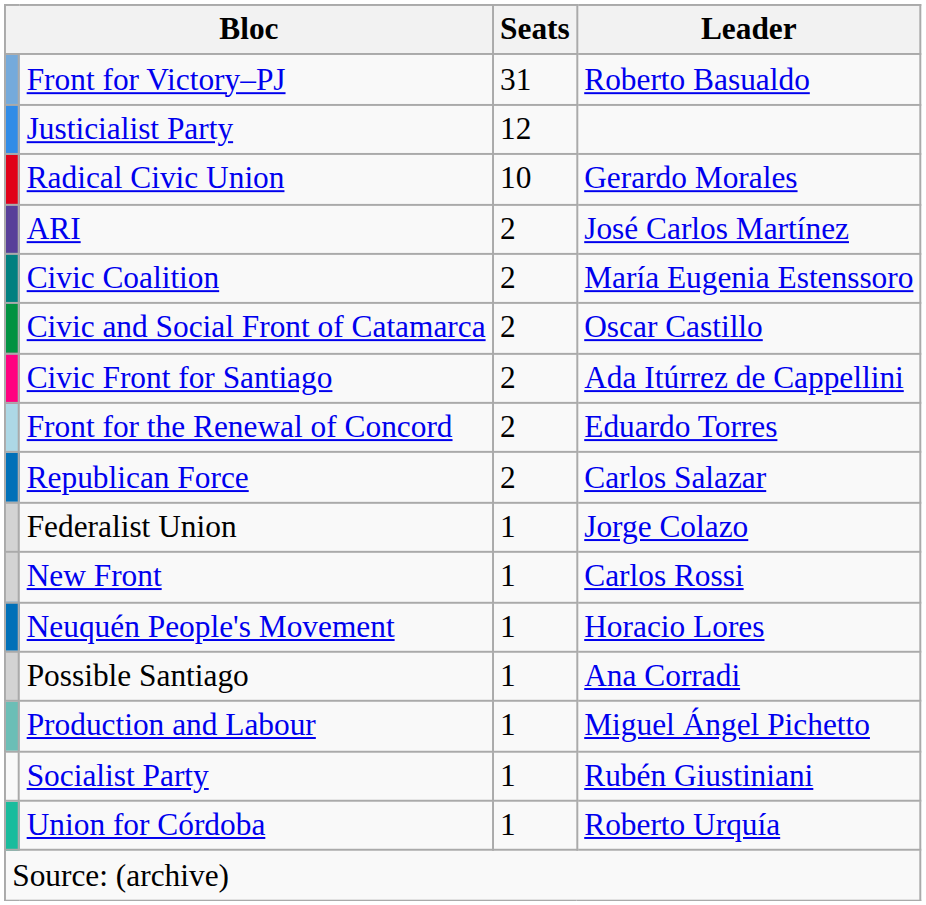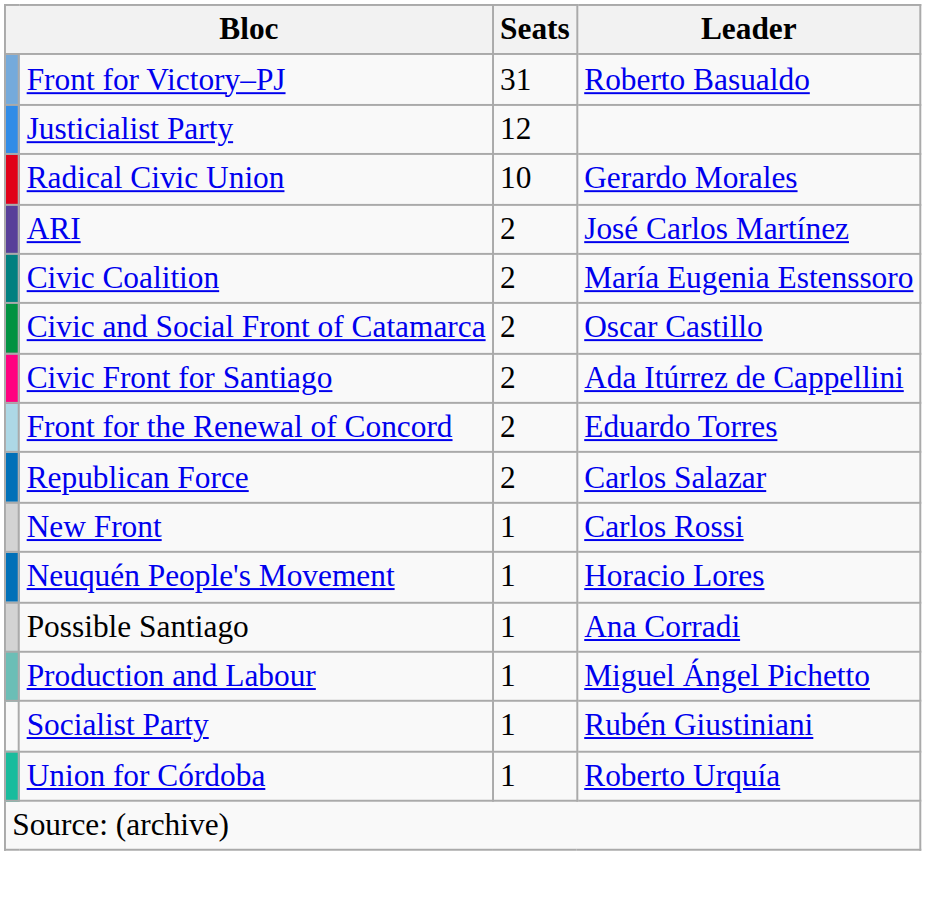- row: (132, 526)
